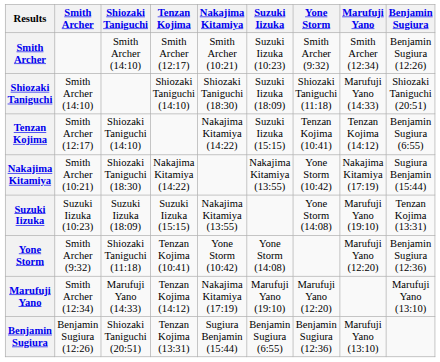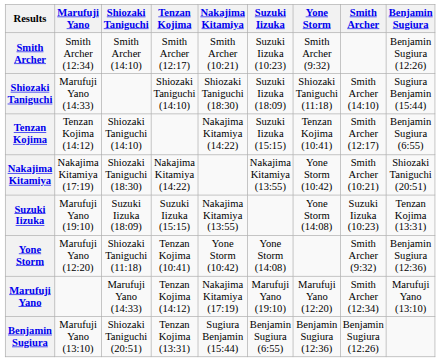columns swapped: (78, 18) <-> (363, 18)
(411, 93) Shiozaki Taniguchi (20:51) -> (411, 93) Sugiura Benjamin (15:44)
(411, 174) Sugiura Benjamin (15:44) -> (411, 174) Shiozaki Taniguchi (20:51)
